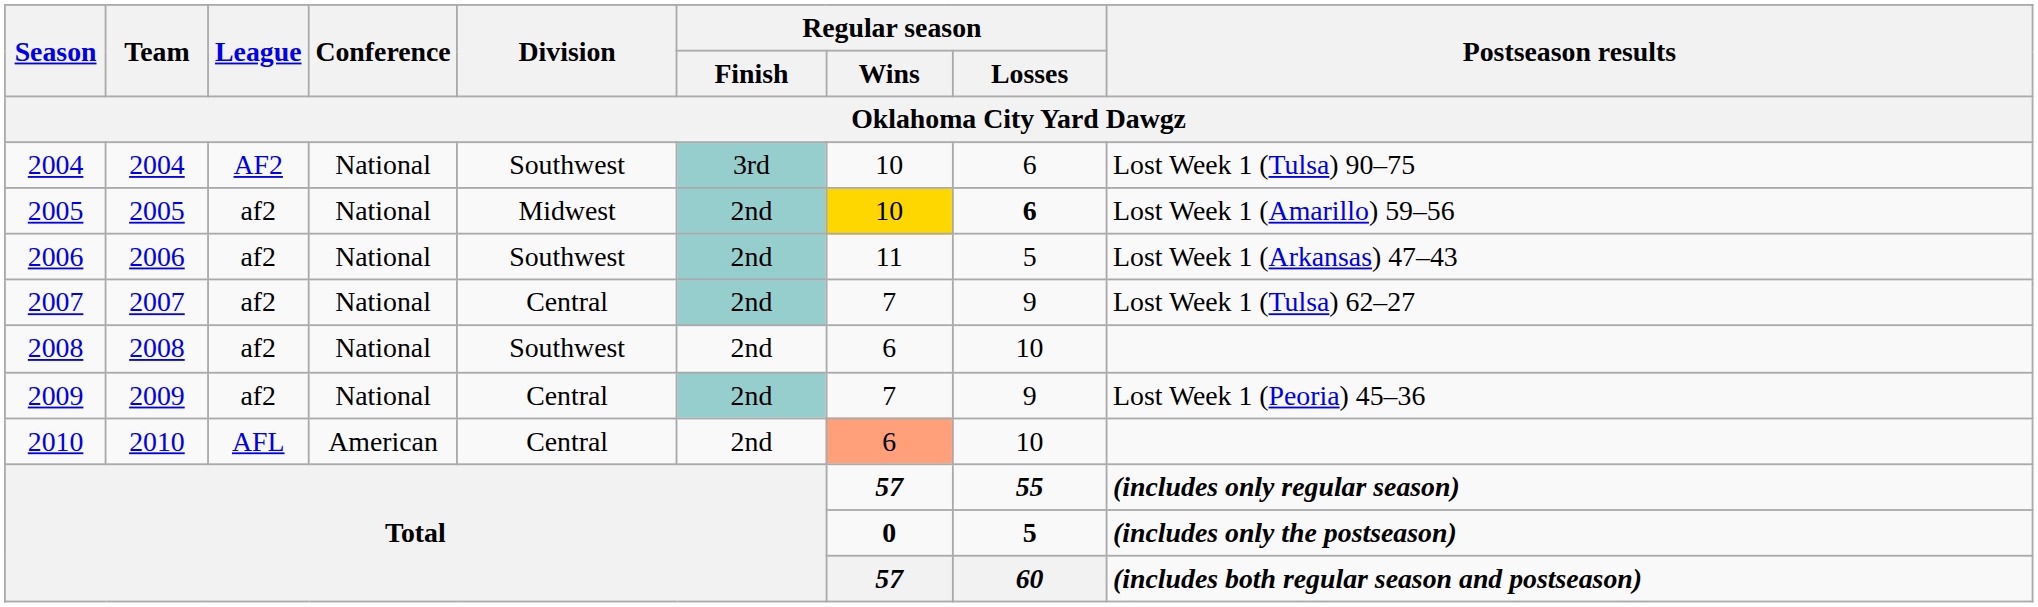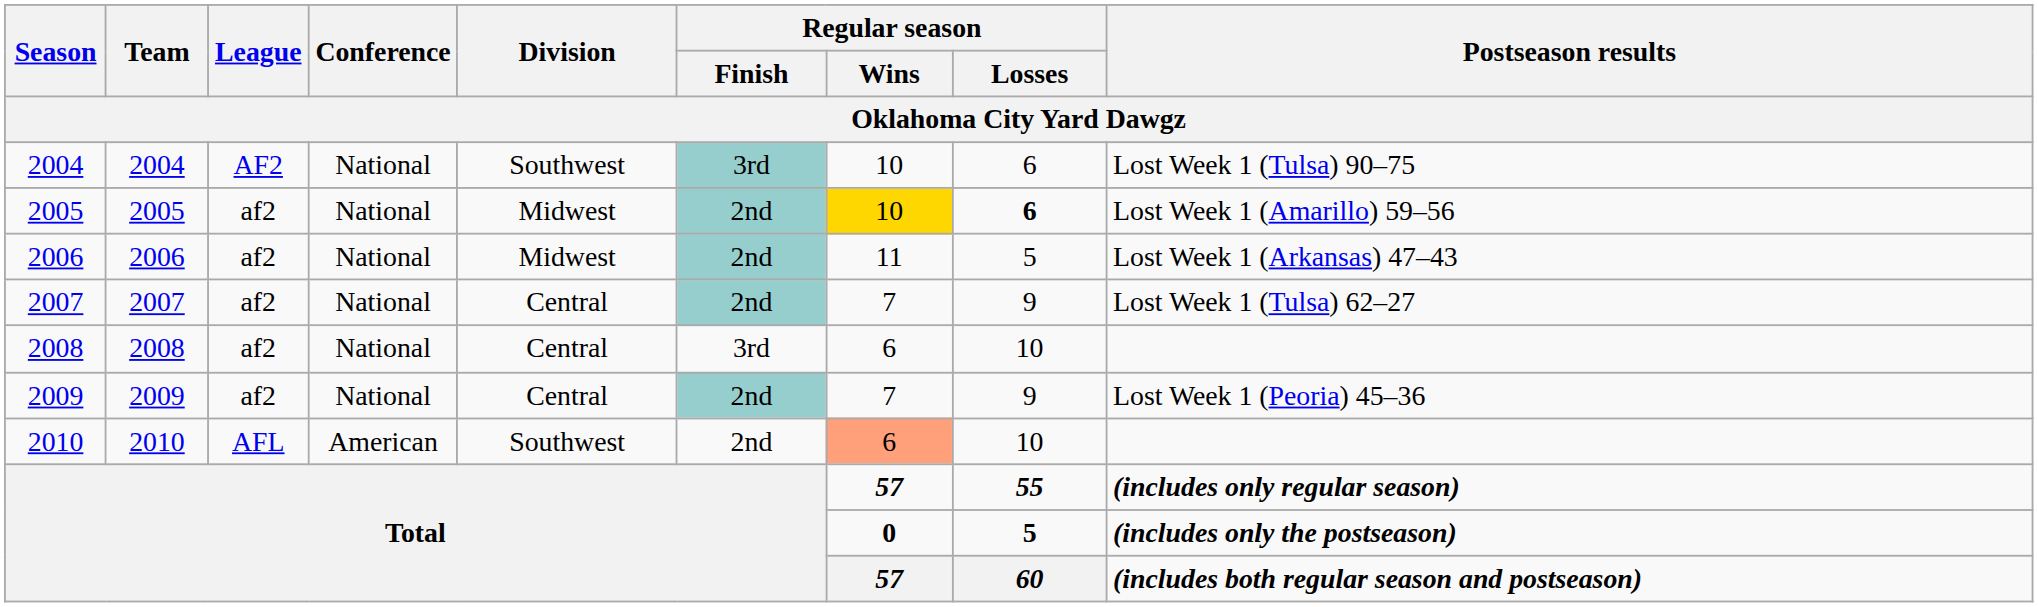(567, 256) Southwest -> (567, 256) Midwest
(567, 348) Southwest -> (567, 348) Central
(751, 348) 2nd -> (751, 348) 3rd
(567, 440) Central -> (567, 440) Southwest
